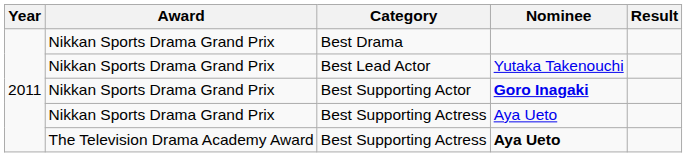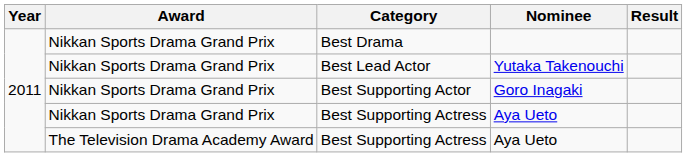(541, 90) bold -> (538, 90) normal
(527, 139) bold -> (525, 139) normal
